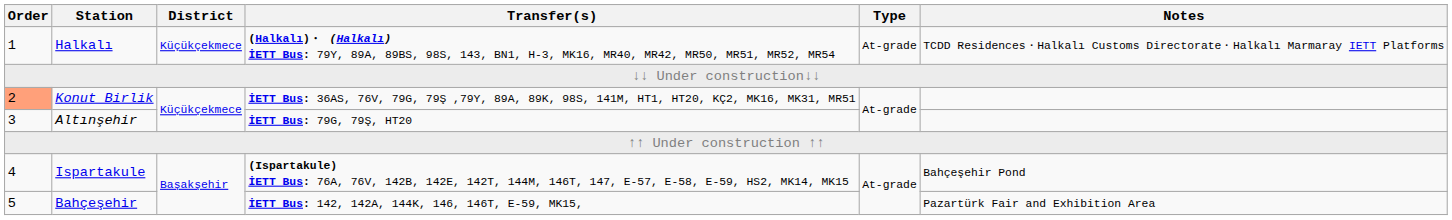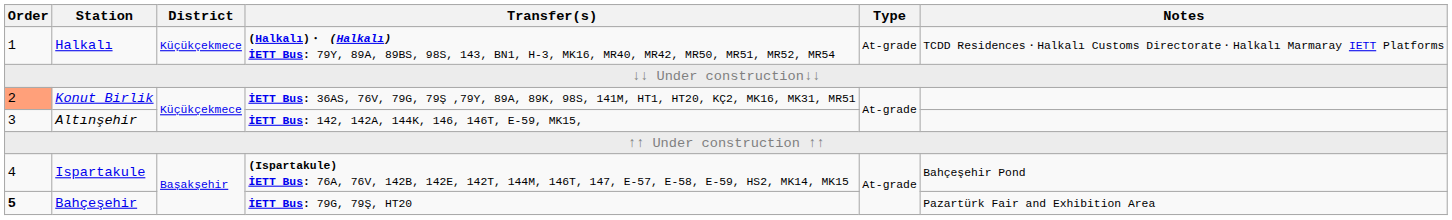(330, 121) İETT Bus: 79G, 79Ş, HT20 -> (416, 121) İETT Bus: 142, 142A, 144K, 146, 146T, E-59, MK15,
(12, 203) normal -> (12, 203) bold
(416, 203) İETT Bus: 142, 142A, 144K, 146, 146T, E-59, MK15, -> (330, 203) İETT Bus: 79G, 79Ş, HT20
